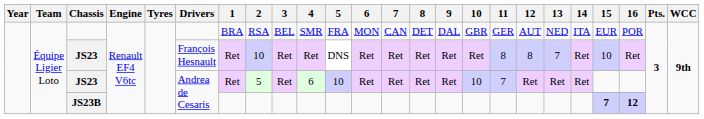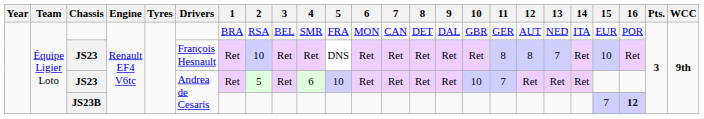(606, 103) bold -> (606, 103) normal
